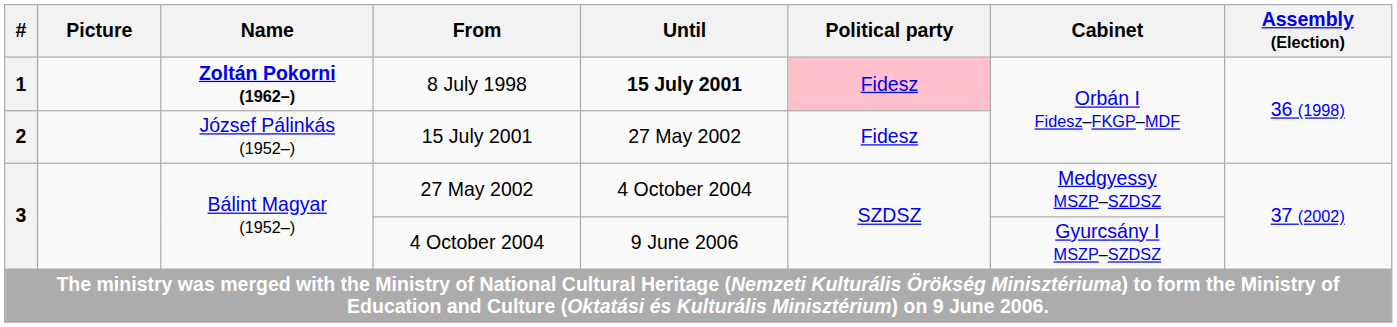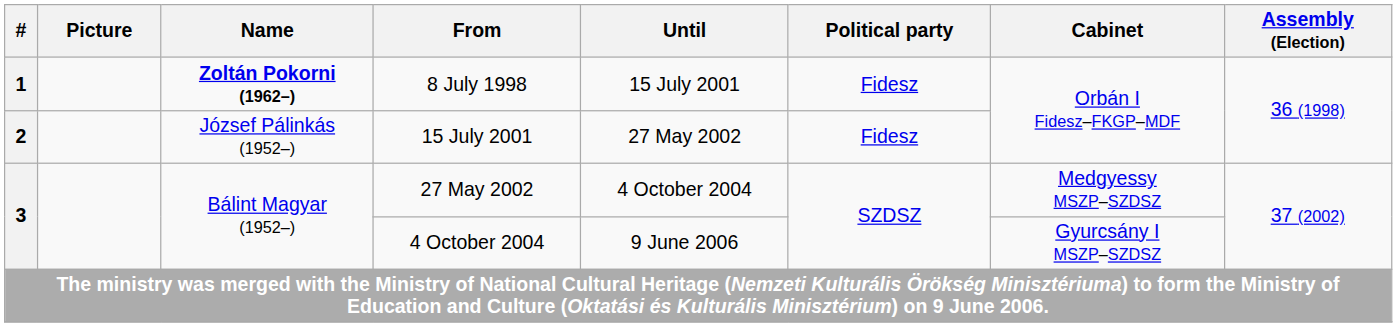(685, 83) bold -> (685, 83) normal
(889, 83) pink background -> (889, 83) no background
